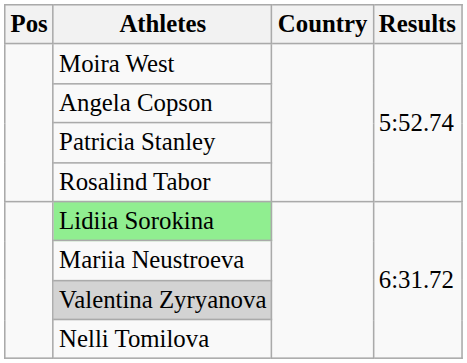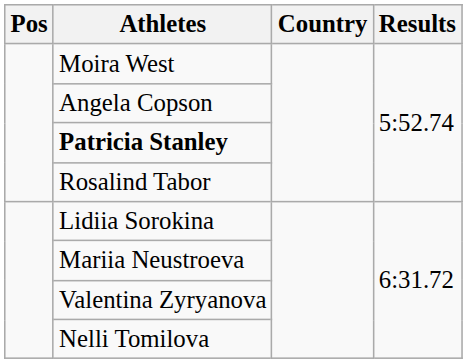(137, 142) normal -> (143, 142) bold
(137, 220) lightgreen background -> (137, 220) no background
(163, 299) lightgrey background -> (163, 299) no background
